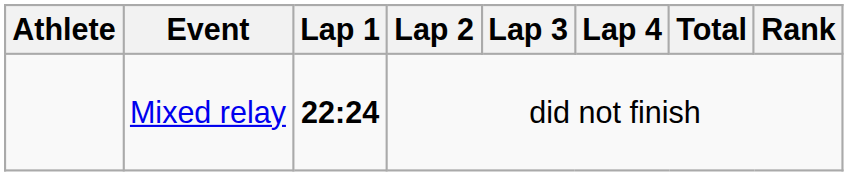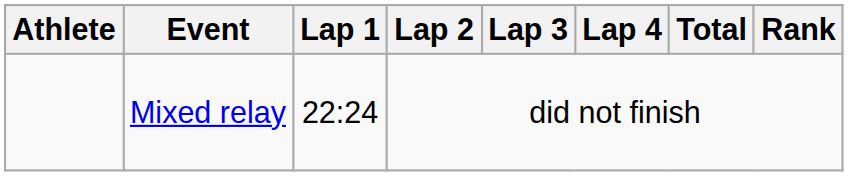(340, 112) bold -> (340, 112) normal
